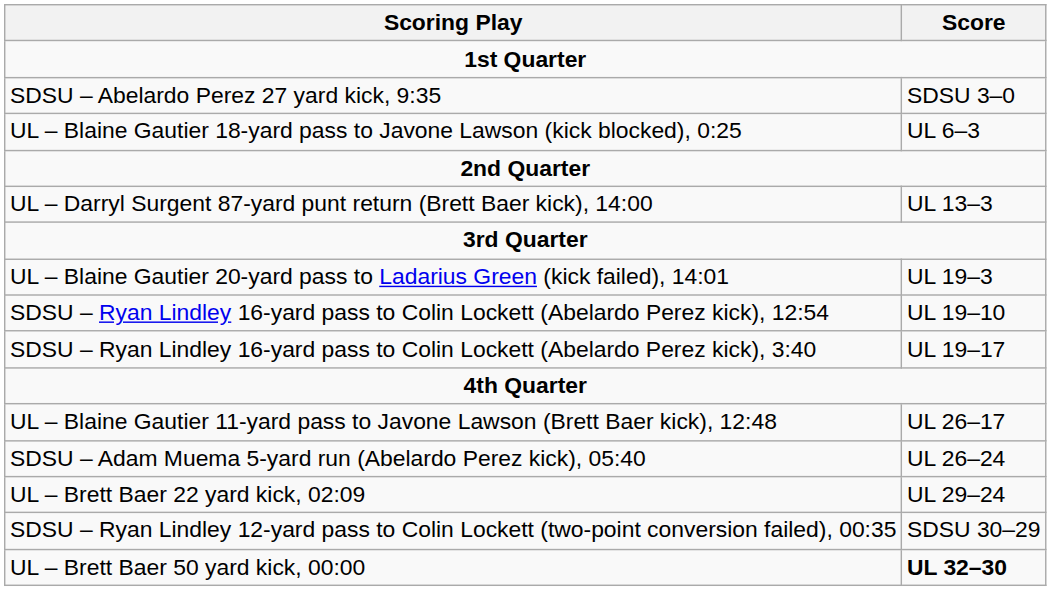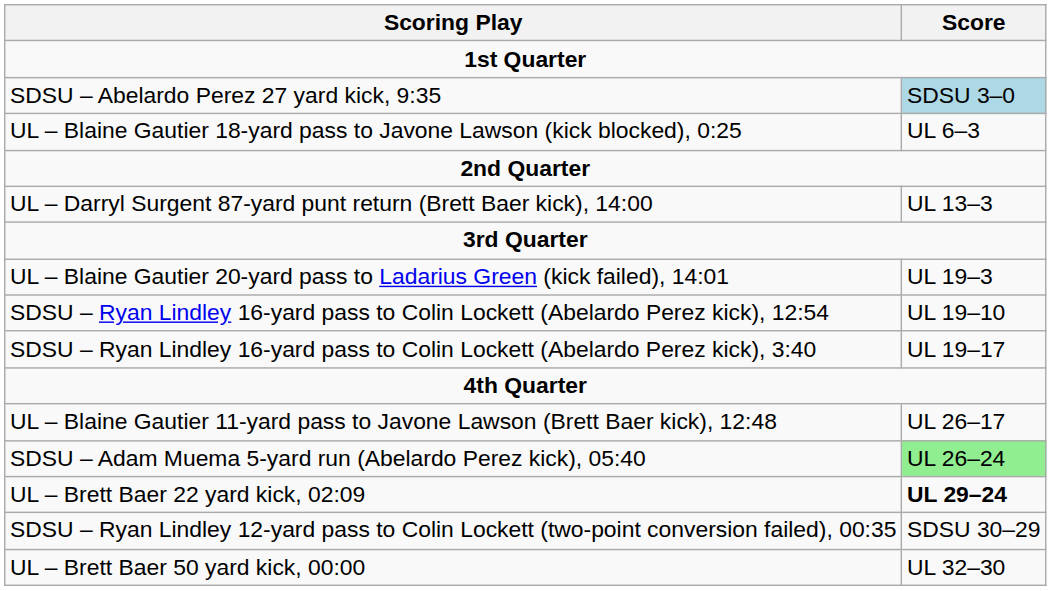(961, 95) no background -> (961, 95) lightblue background
(956, 458) no background -> (956, 458) lightgreen background
(956, 494) normal -> (957, 494) bold
(957, 566) bold -> (956, 566) normal
